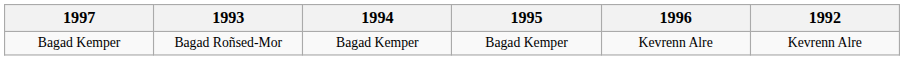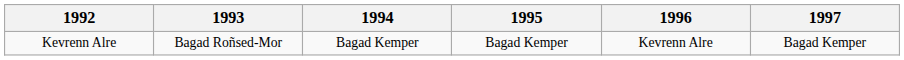columns swapped: (825, 18) <-> (79, 18)
